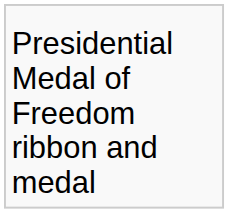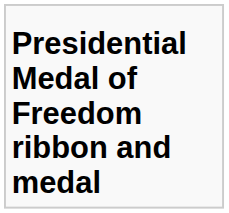(92, 113) normal -> (99, 113) bold
